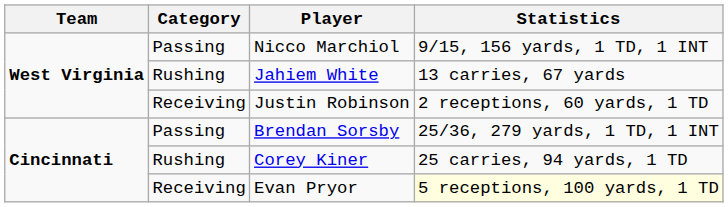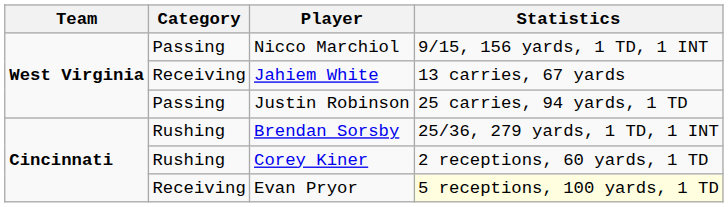(189, 75) Rushing -> (199, 75) Receiving
(199, 104) Receiving -> (189, 104) Passing
(563, 104) 2 receptions, 60 yards, 1 TD -> (553, 104) 25 carries, 94 yards, 1 TD
(189, 132) Passing -> (189, 132) Rushing
(553, 160) 25 carries, 94 yards, 1 TD -> (563, 160) 2 receptions, 60 yards, 1 TD
